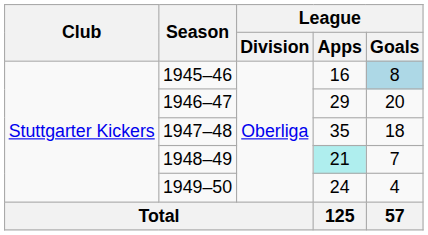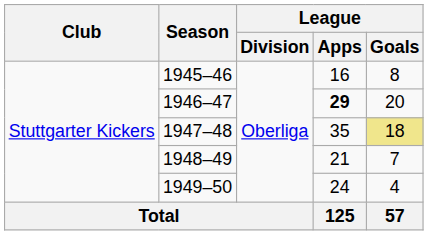(395, 74) lightblue background -> (395, 74) no background
(340, 103) normal -> (340, 103) bold
(395, 131) no background -> (395, 131) khaki background
(340, 159) paleturquoise background -> (340, 159) no background
